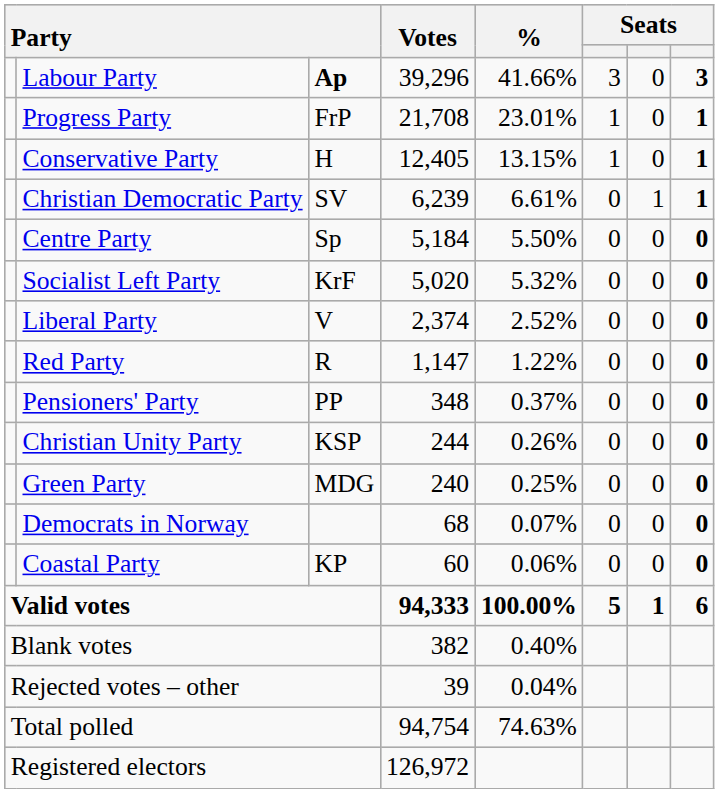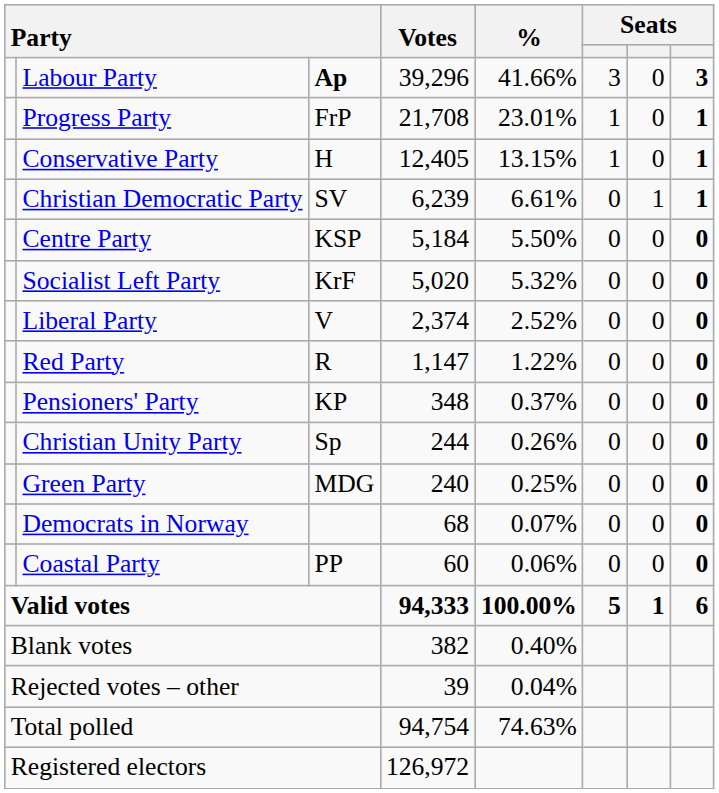(328, 239) Sp -> (338, 239) KSP
(329, 402) PP -> (331, 402) KP
(338, 442) KSP -> (328, 442) Sp
(331, 564) KP -> (329, 564) PP
